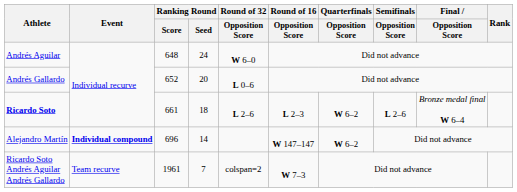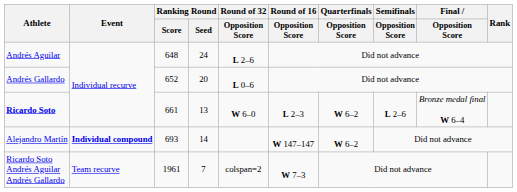(243, 60) W 6–0 -> (243, 60) L 2–6
(204, 110) 18 -> (204, 110) 13
(243, 115) L 2–6 -> (243, 115) W 6–0
(172, 140) 696 -> (172, 140) 693
